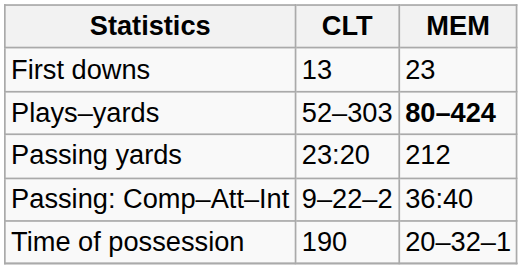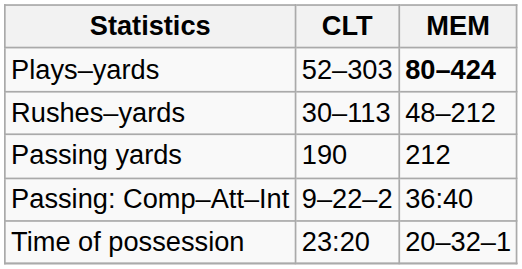- row: (81, 69)
+ row: (98, 112)
(336, 155) 23:20 -> (325, 155) 190
(325, 241) 190 -> (336, 241) 23:20
